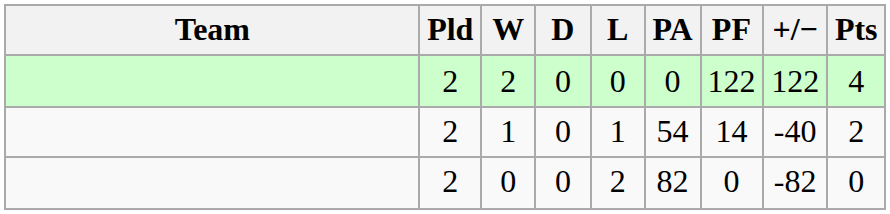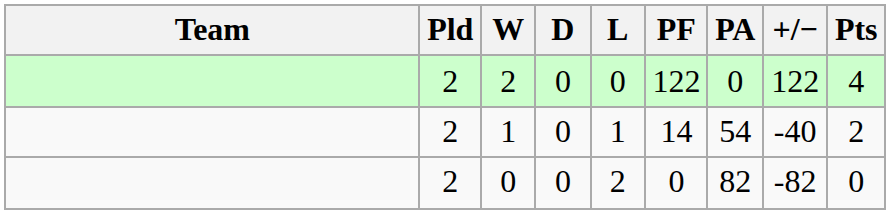columns swapped: (731, 29) <-> (673, 29)
